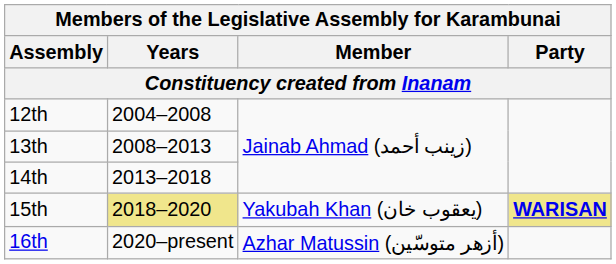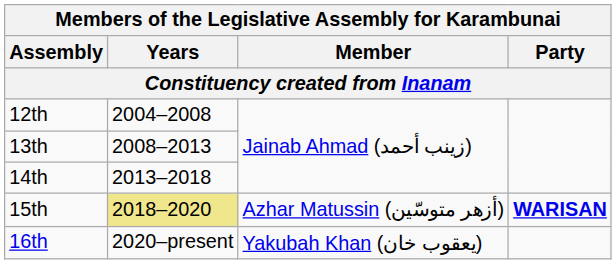(362, 210) Yakubah Khan (يعقوب خان) -> (373, 210) Azhar Matussin (أزهر متوسّين)
(560, 209) khaki background -> (560, 209) no background
(373, 242) Azhar Matussin (أزهر متوسّين) -> (362, 242) Yakubah Khan (يعقوب خان)
